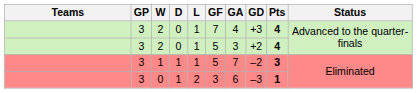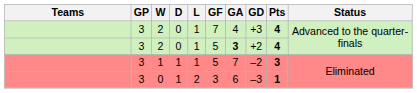(236, 46) normal -> (236, 46) bold
